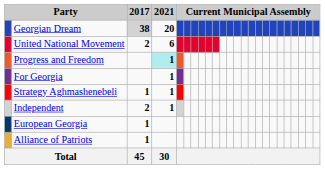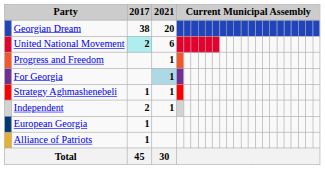(144, 28) lightgrey background -> (144, 28) no background
(147, 44) no background -> (147, 44) paleturquoise background
(172, 60) paleturquoise background -> (172, 60) no background
(172, 76) no background -> (172, 76) lightblue background
